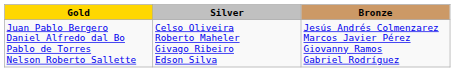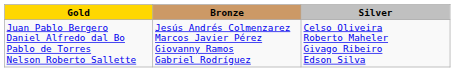columns swapped: (227, 12) <-> (375, 12)
